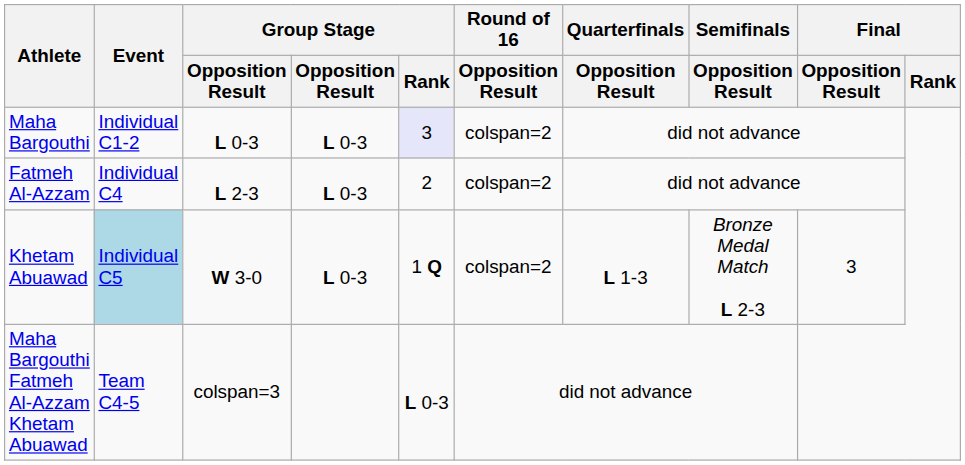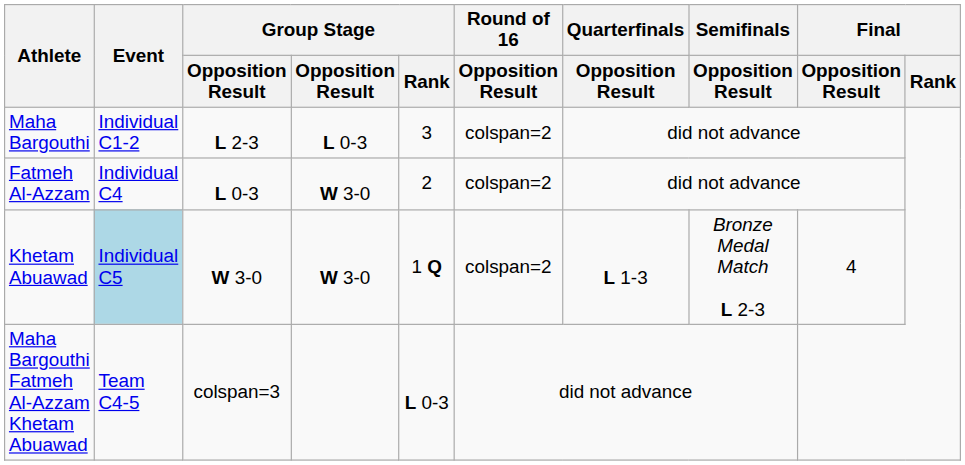(237, 143) L 0-3 -> (237, 143) L 2-3
(427, 132) lavender background -> (427, 132) no background
(237, 194) L 2-3 -> (237, 194) L 0-3
(345, 194) L 0-3 -> (345, 194) W 3-0
(345, 277) L 0-3 -> (345, 277) W 3-0
(851, 266) 3 -> (851, 266) 4
